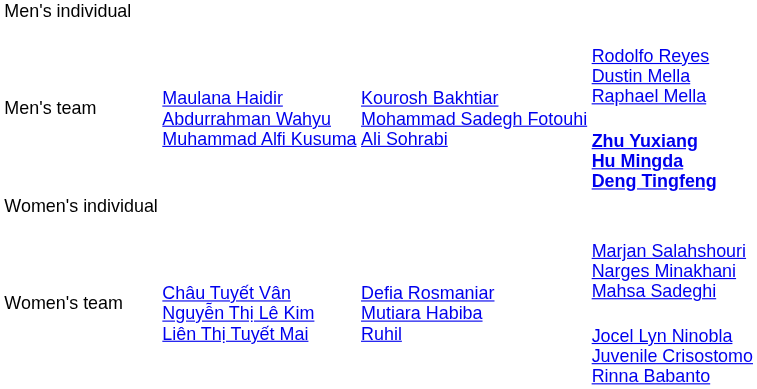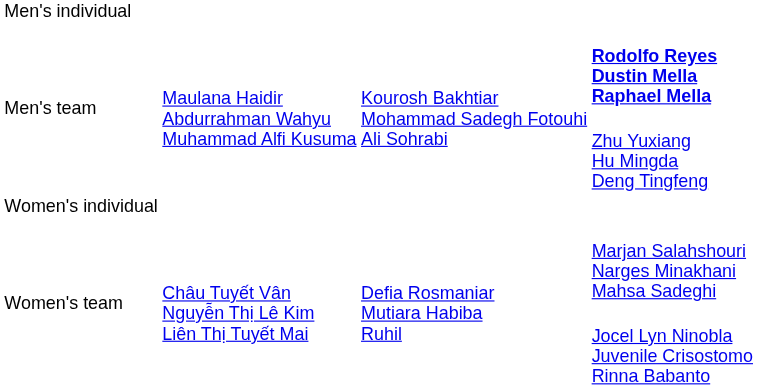(650, 76) normal -> (654, 76) bold
(654, 161) bold -> (650, 161) normal
